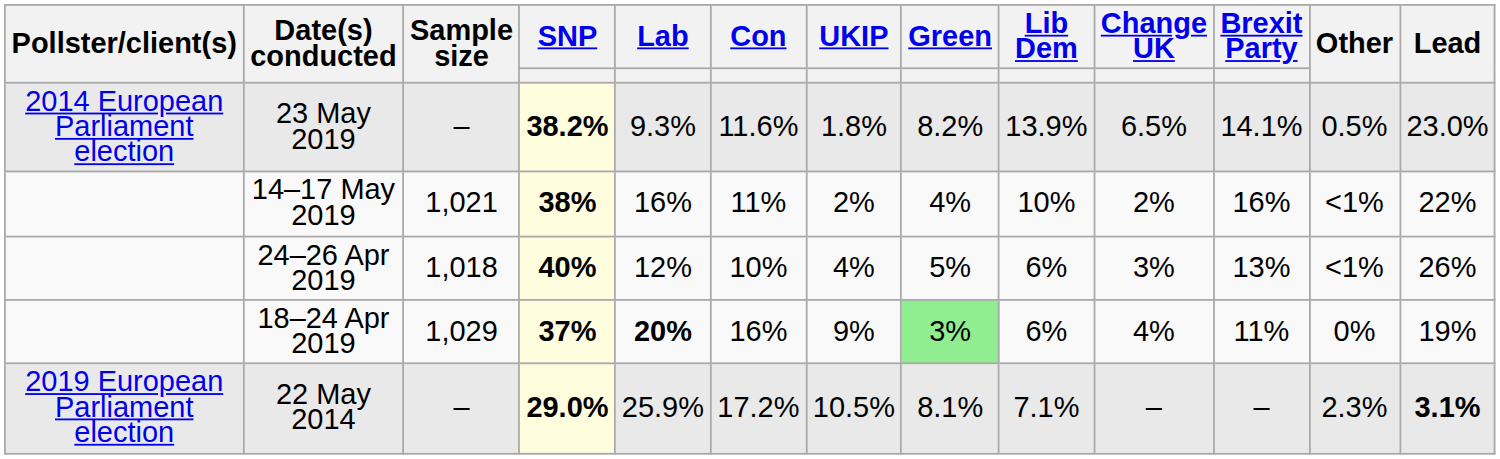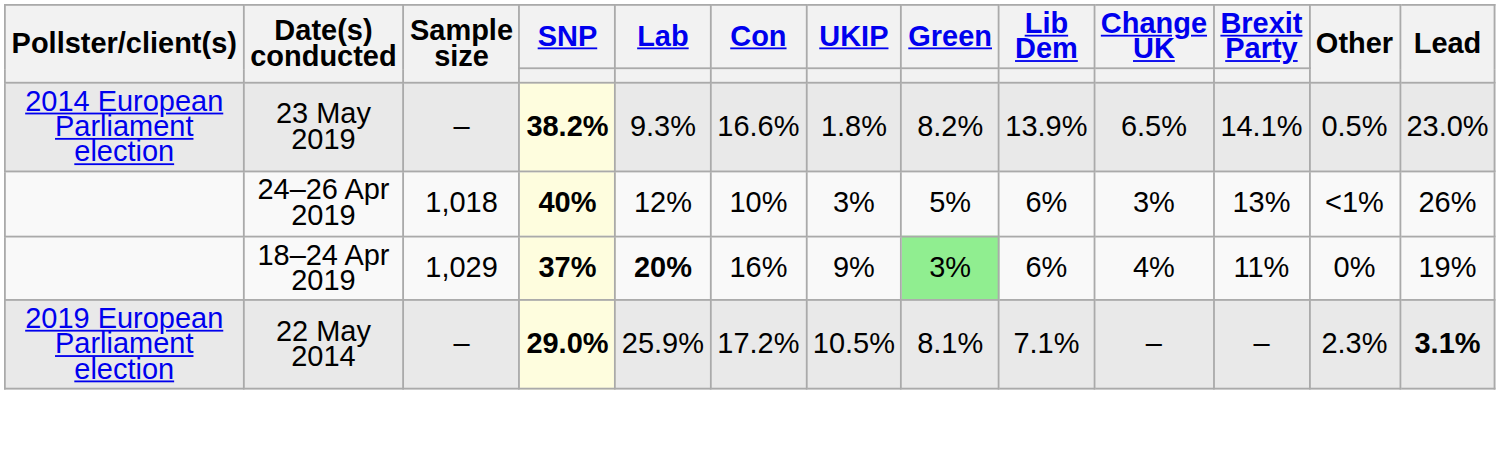(758, 126) 11.6% -> (758, 126) 16.6%
- row: (323, 203)
(854, 267) 4% -> (854, 203) 3%
